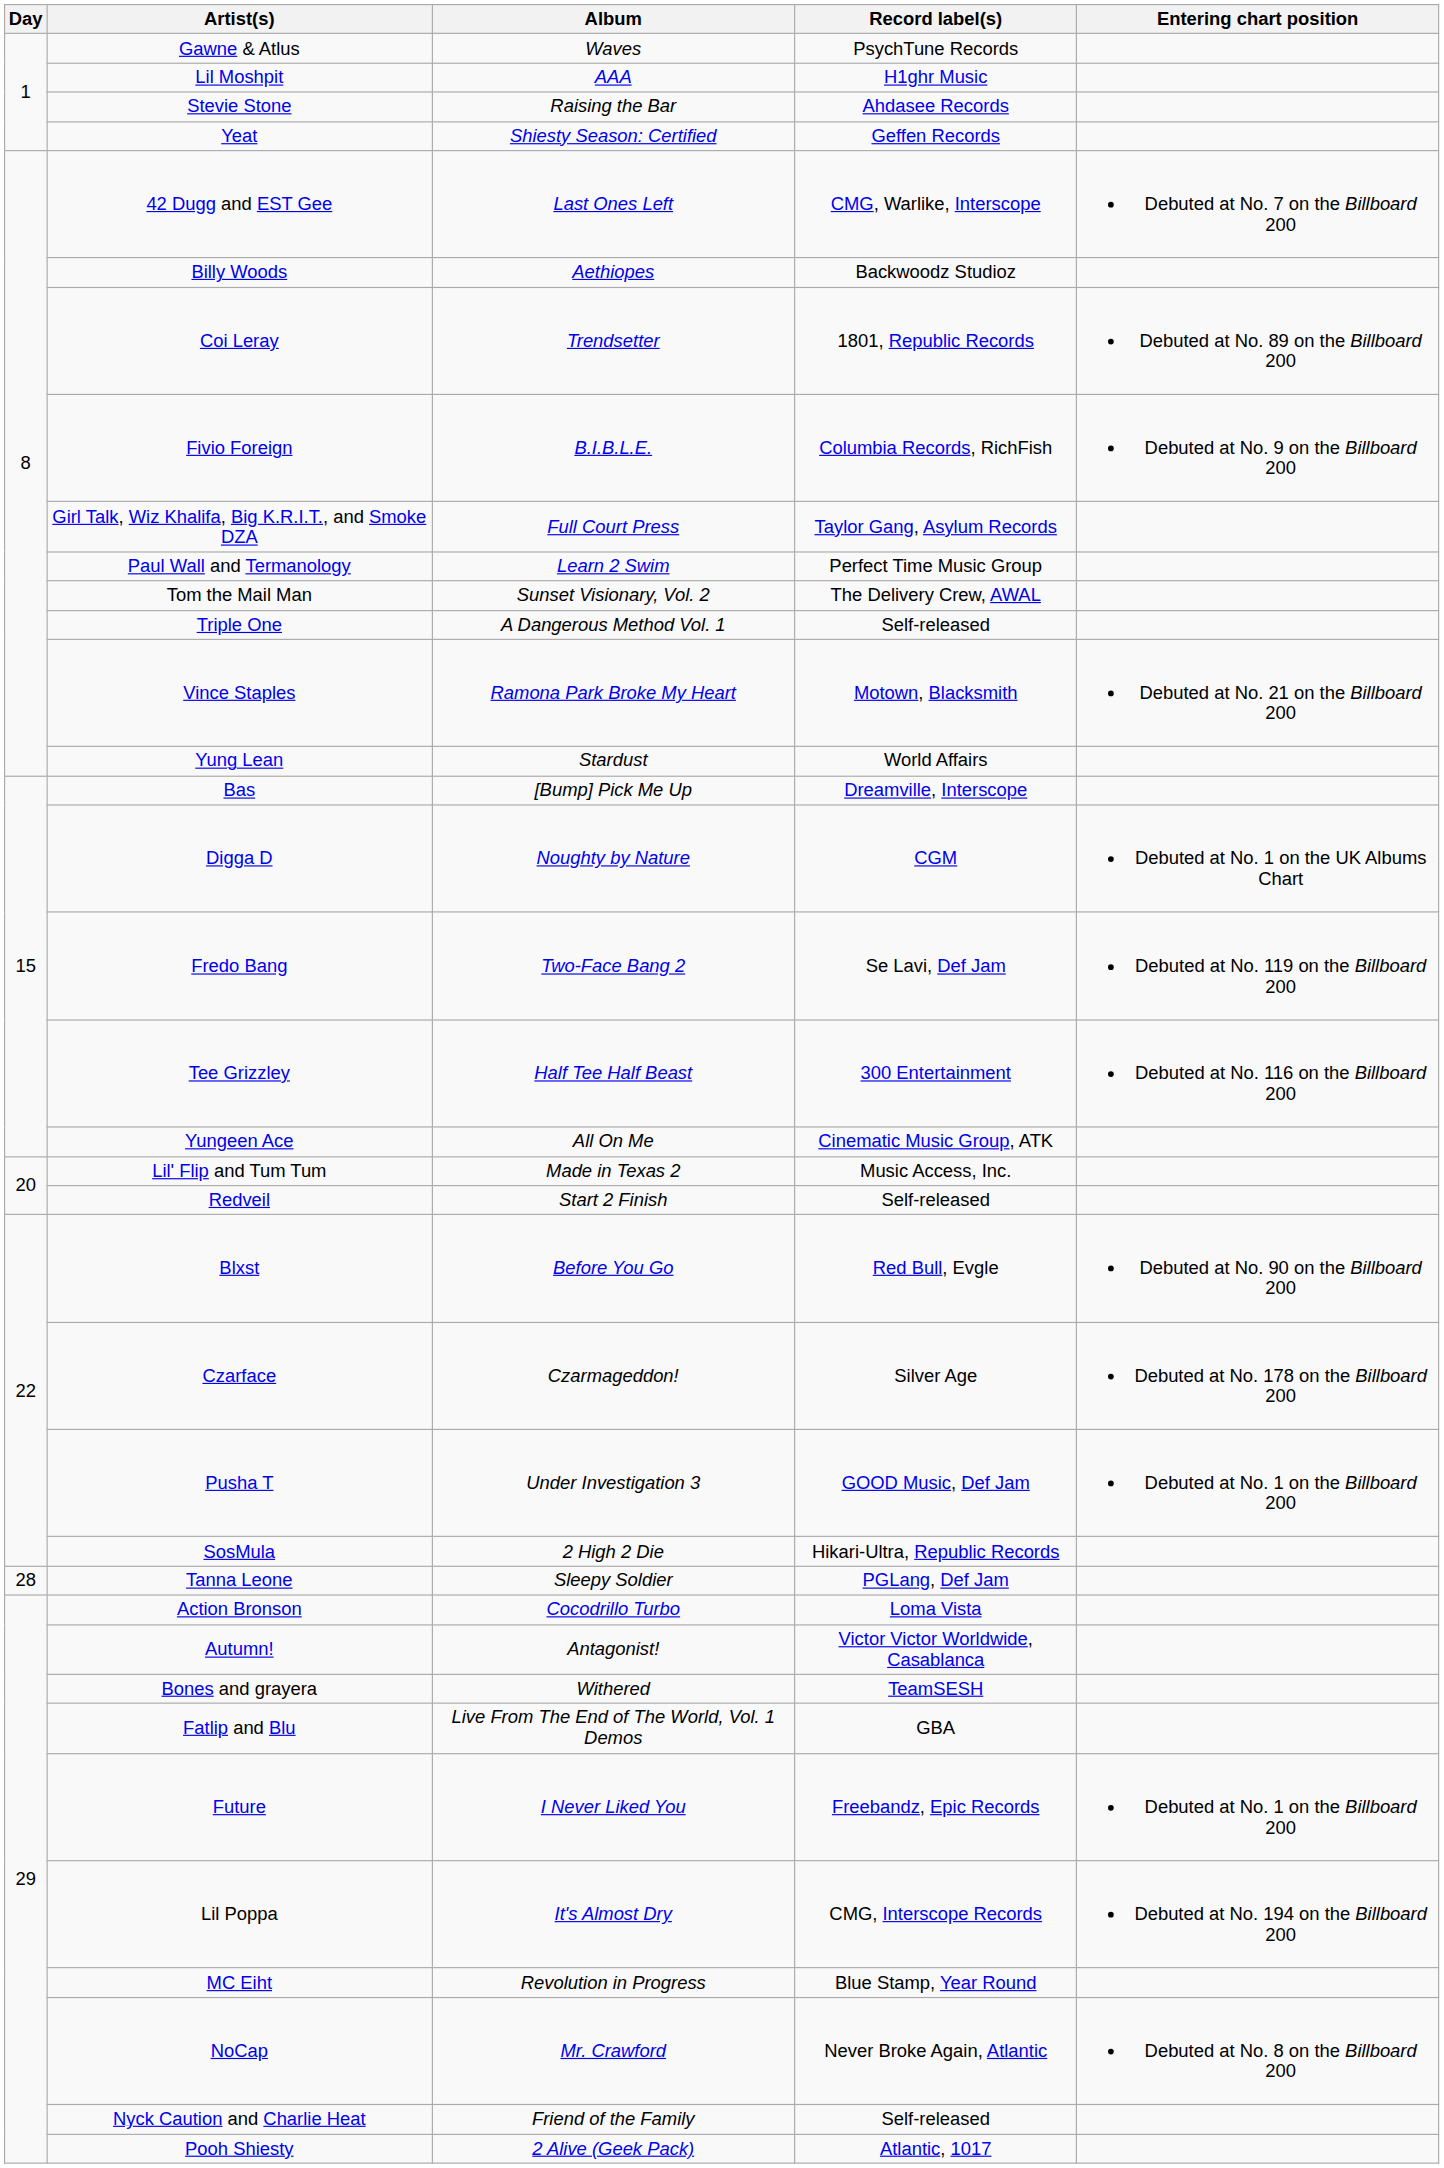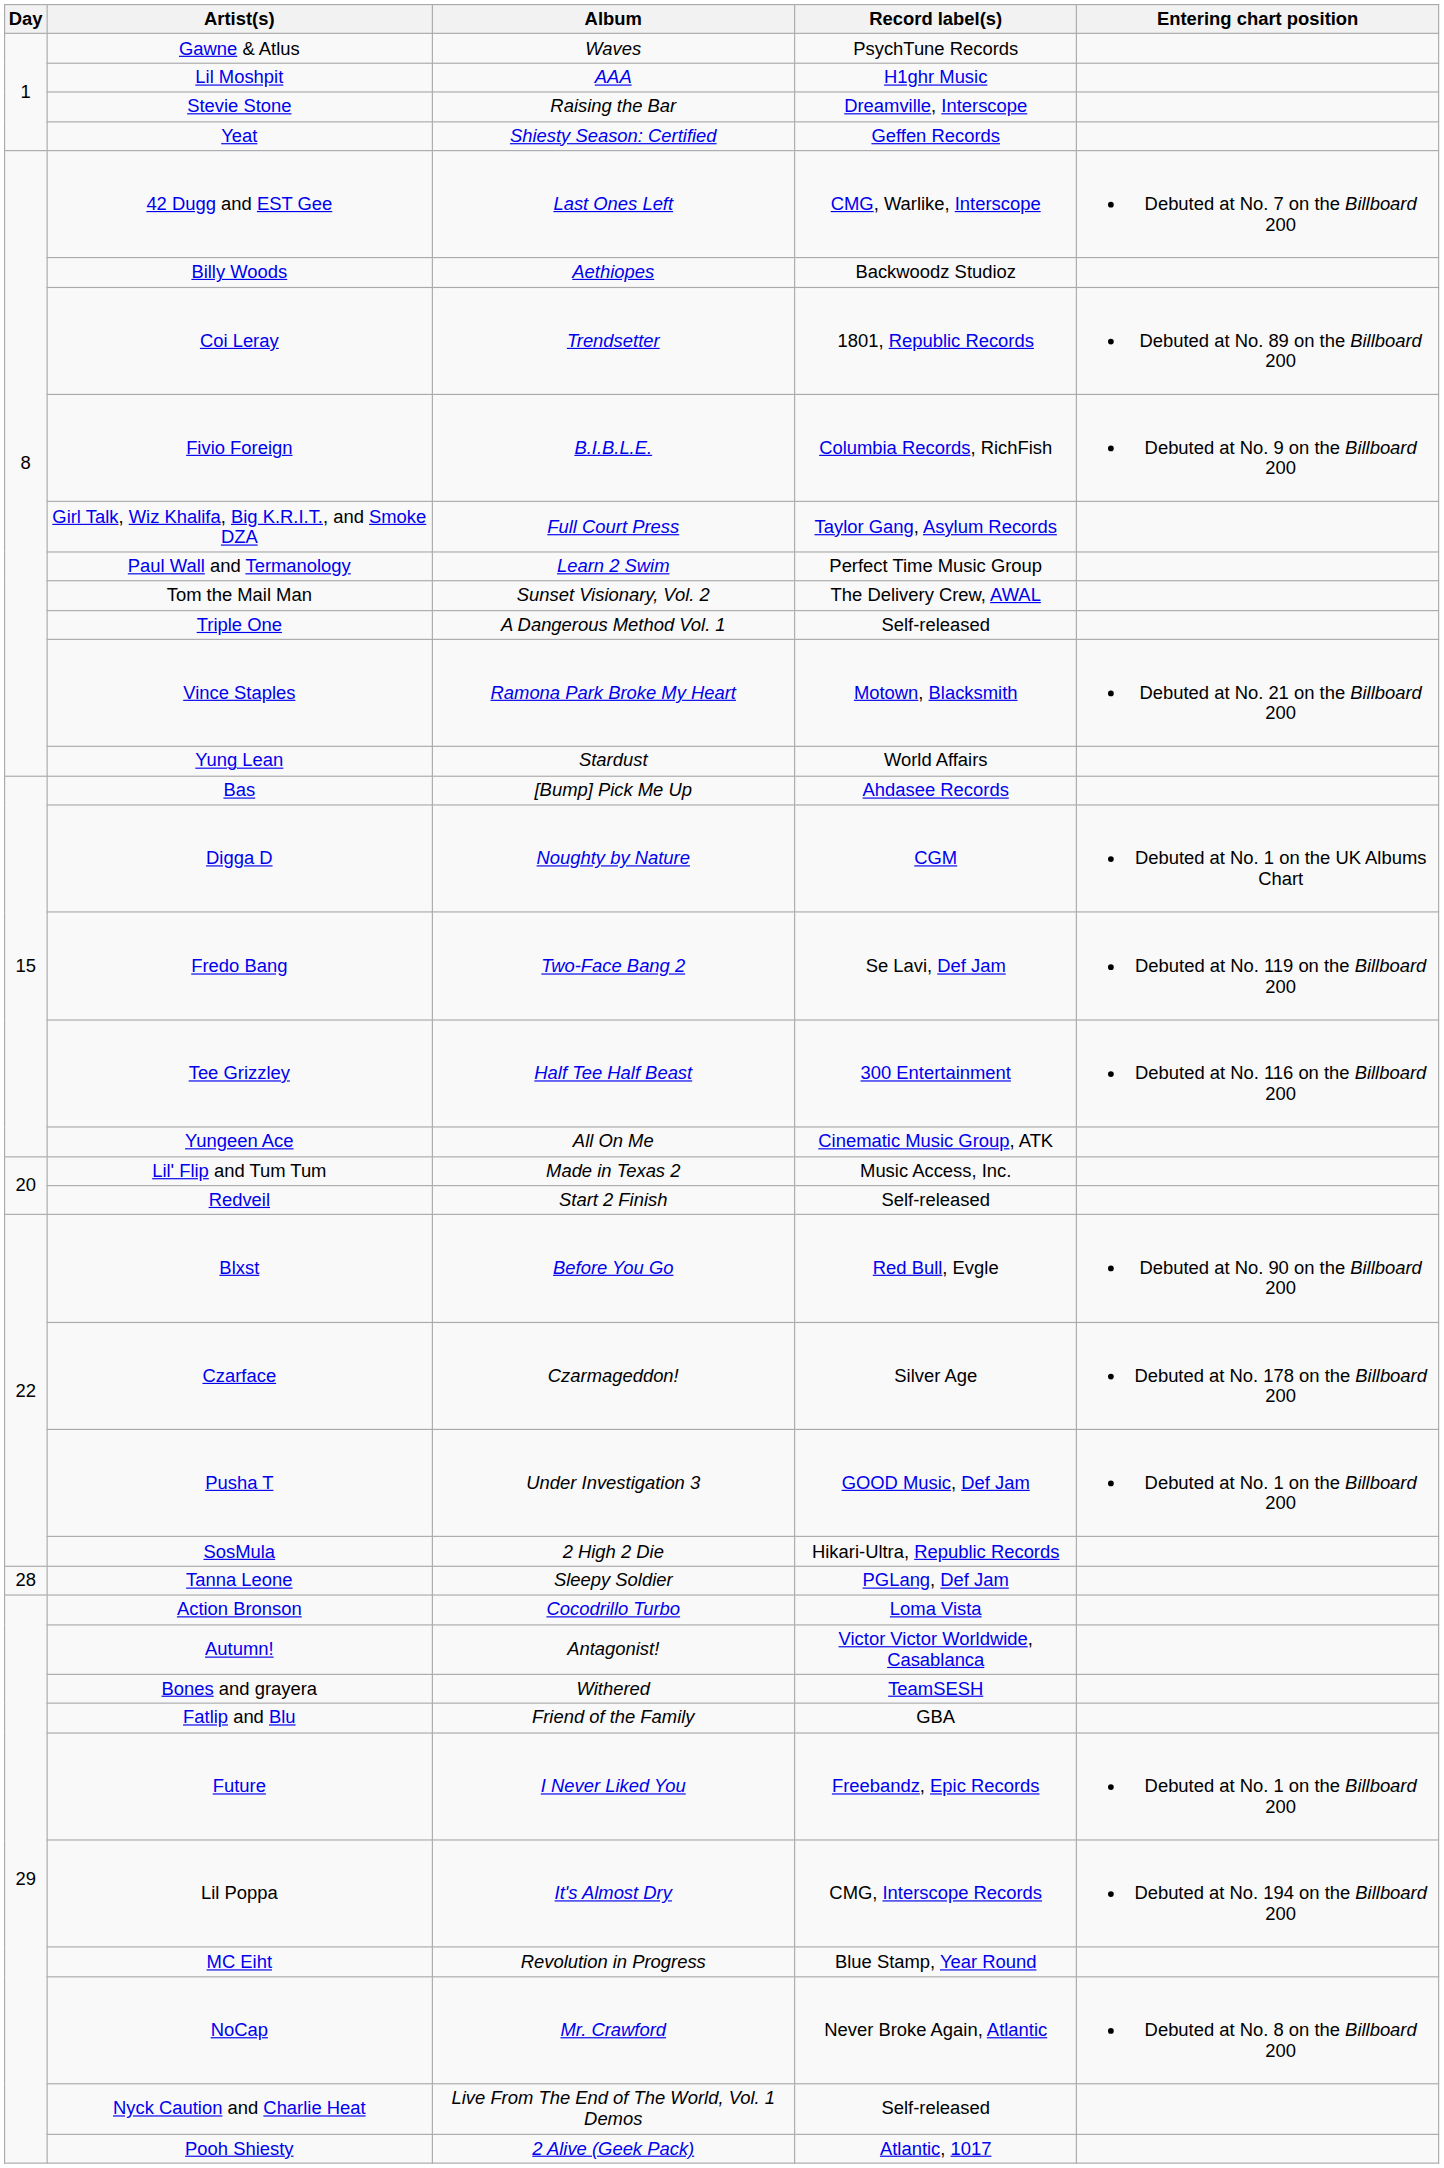(936, 106) Ahdasee Records -> (936, 106) Dreamville, Interscope
(936, 790) Dreamville, Interscope -> (936, 790) Ahdasee Records
(613, 1728) Live From The End of The World, Vol. 1 Demos -> (613, 1717) Friend of the Family
(613, 2119) Friend of the Family -> (613, 2108) Live From The End of The World, Vol. 1 Demos
